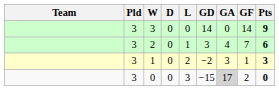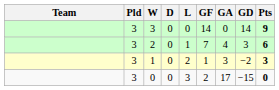columns swapped: (247, 12) <-> (207, 12)
(227, 77) lightgrey background -> (225, 77) no background
